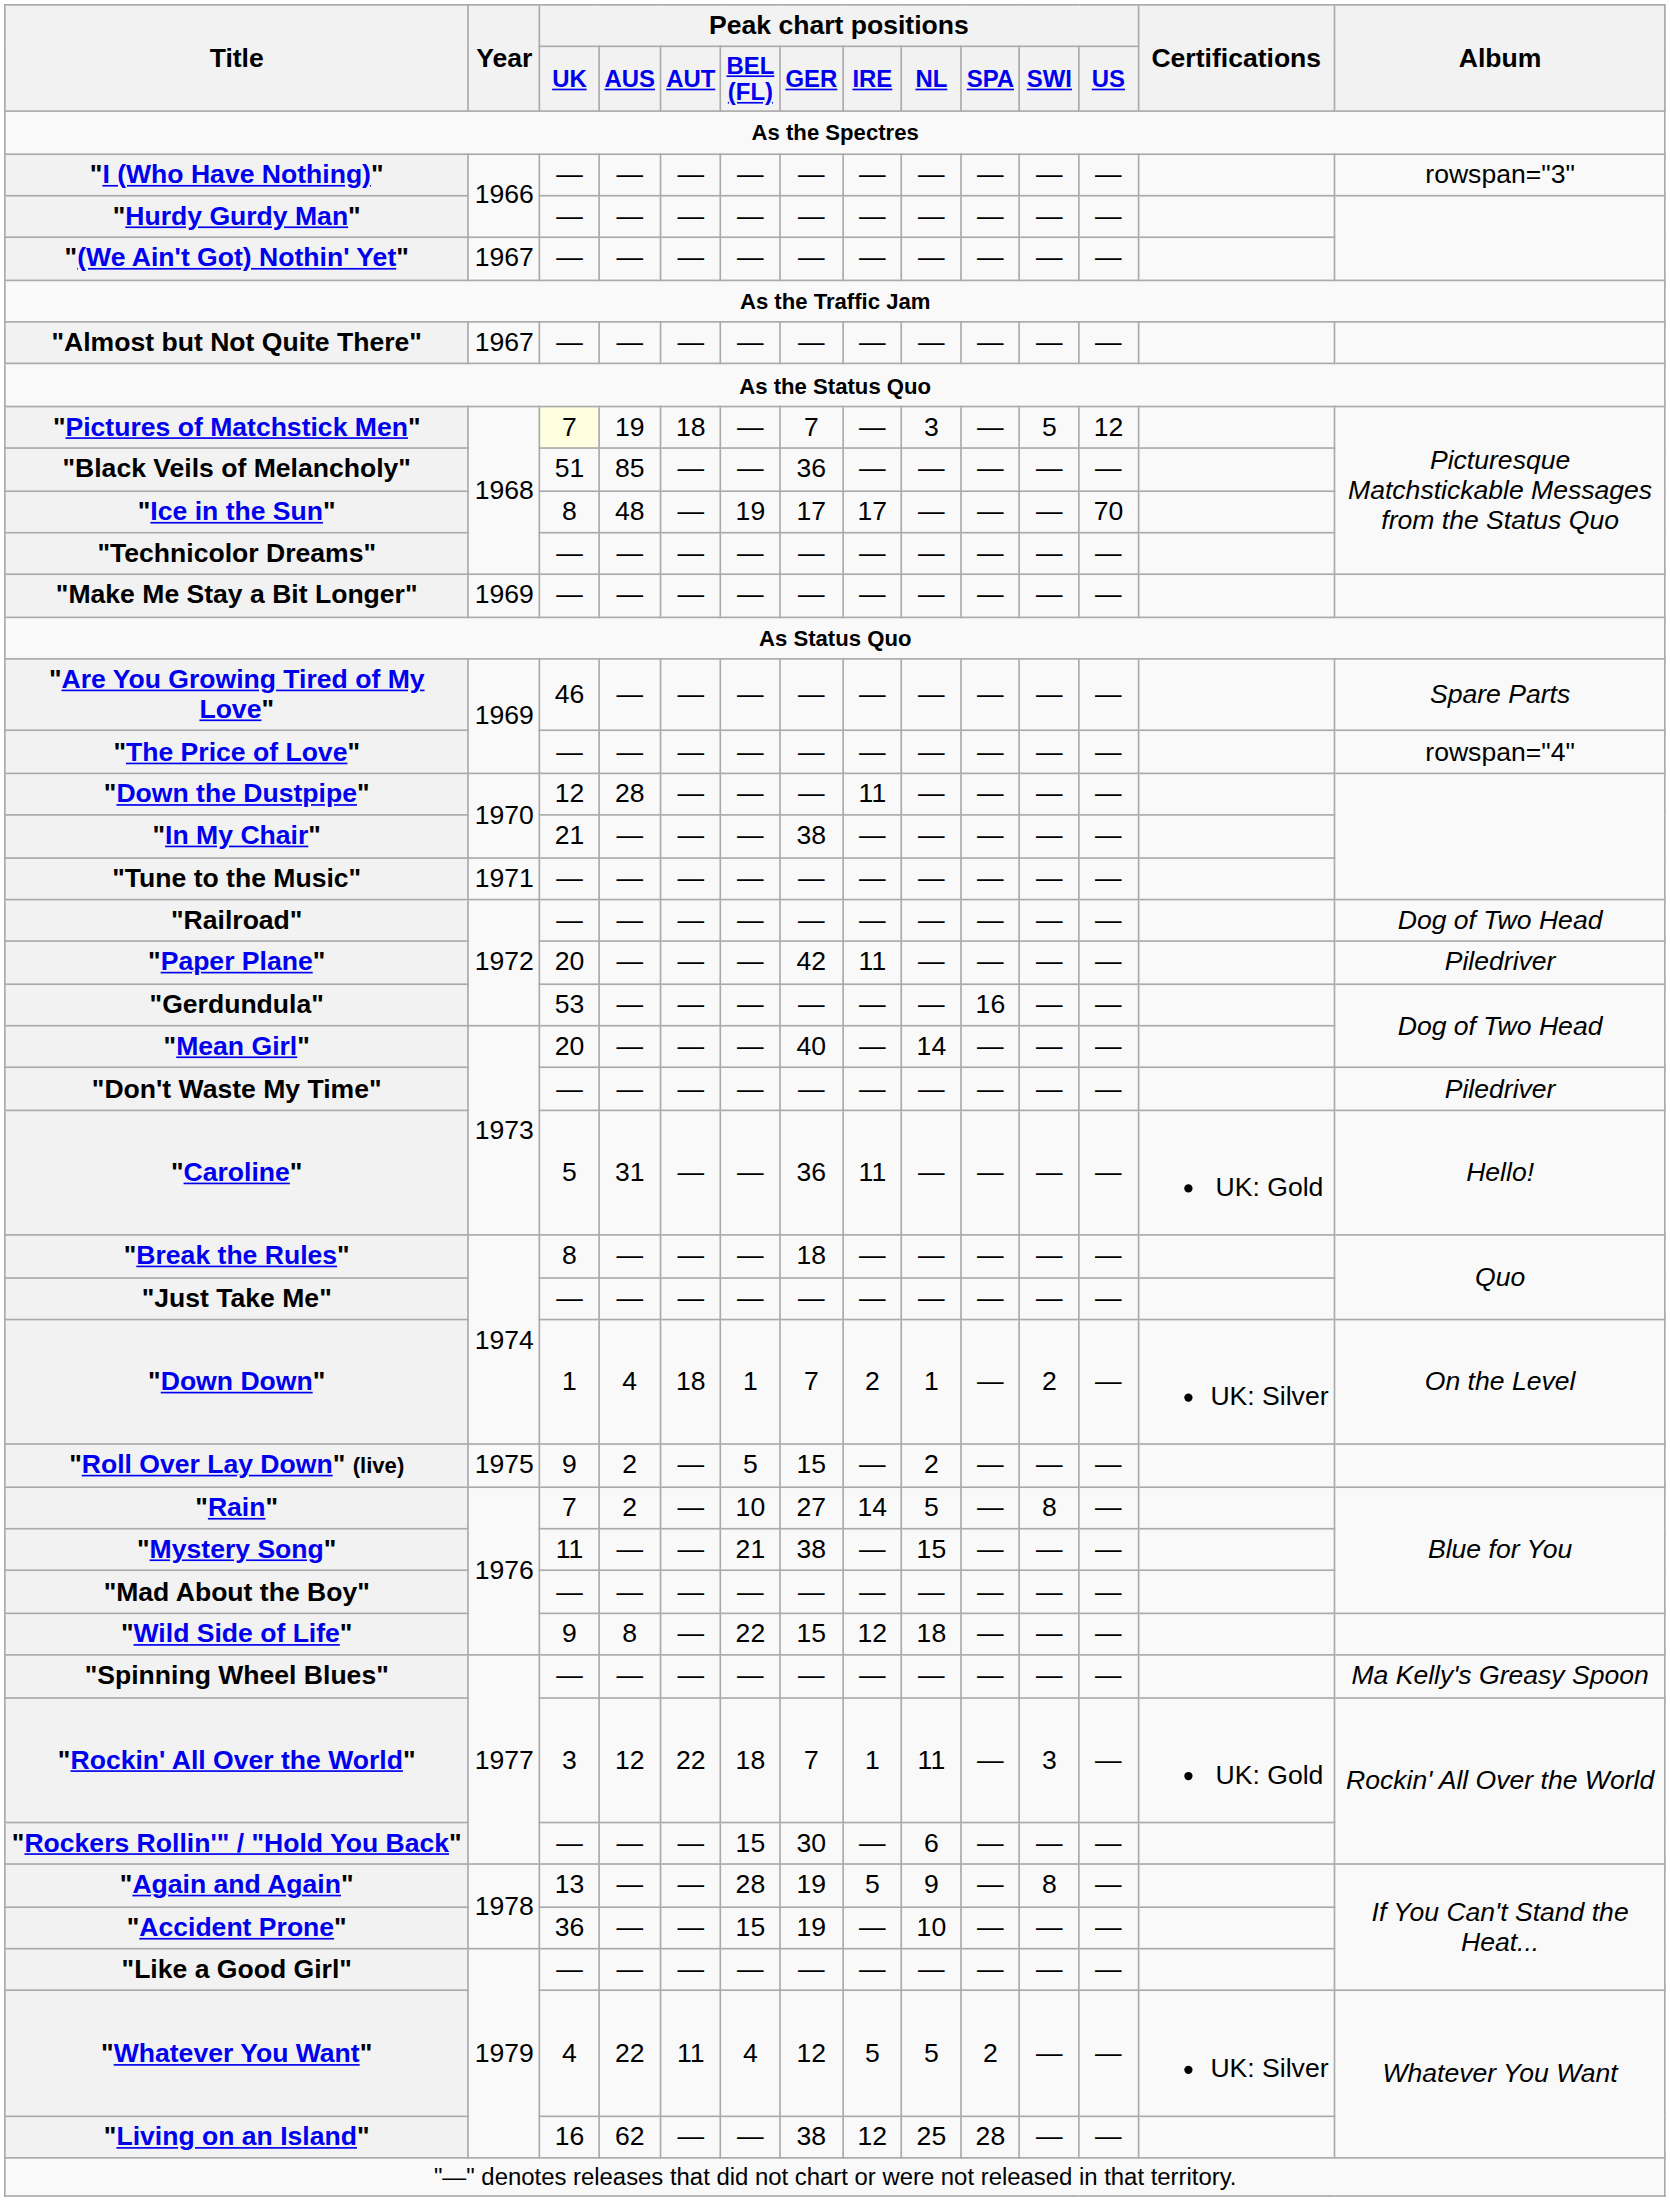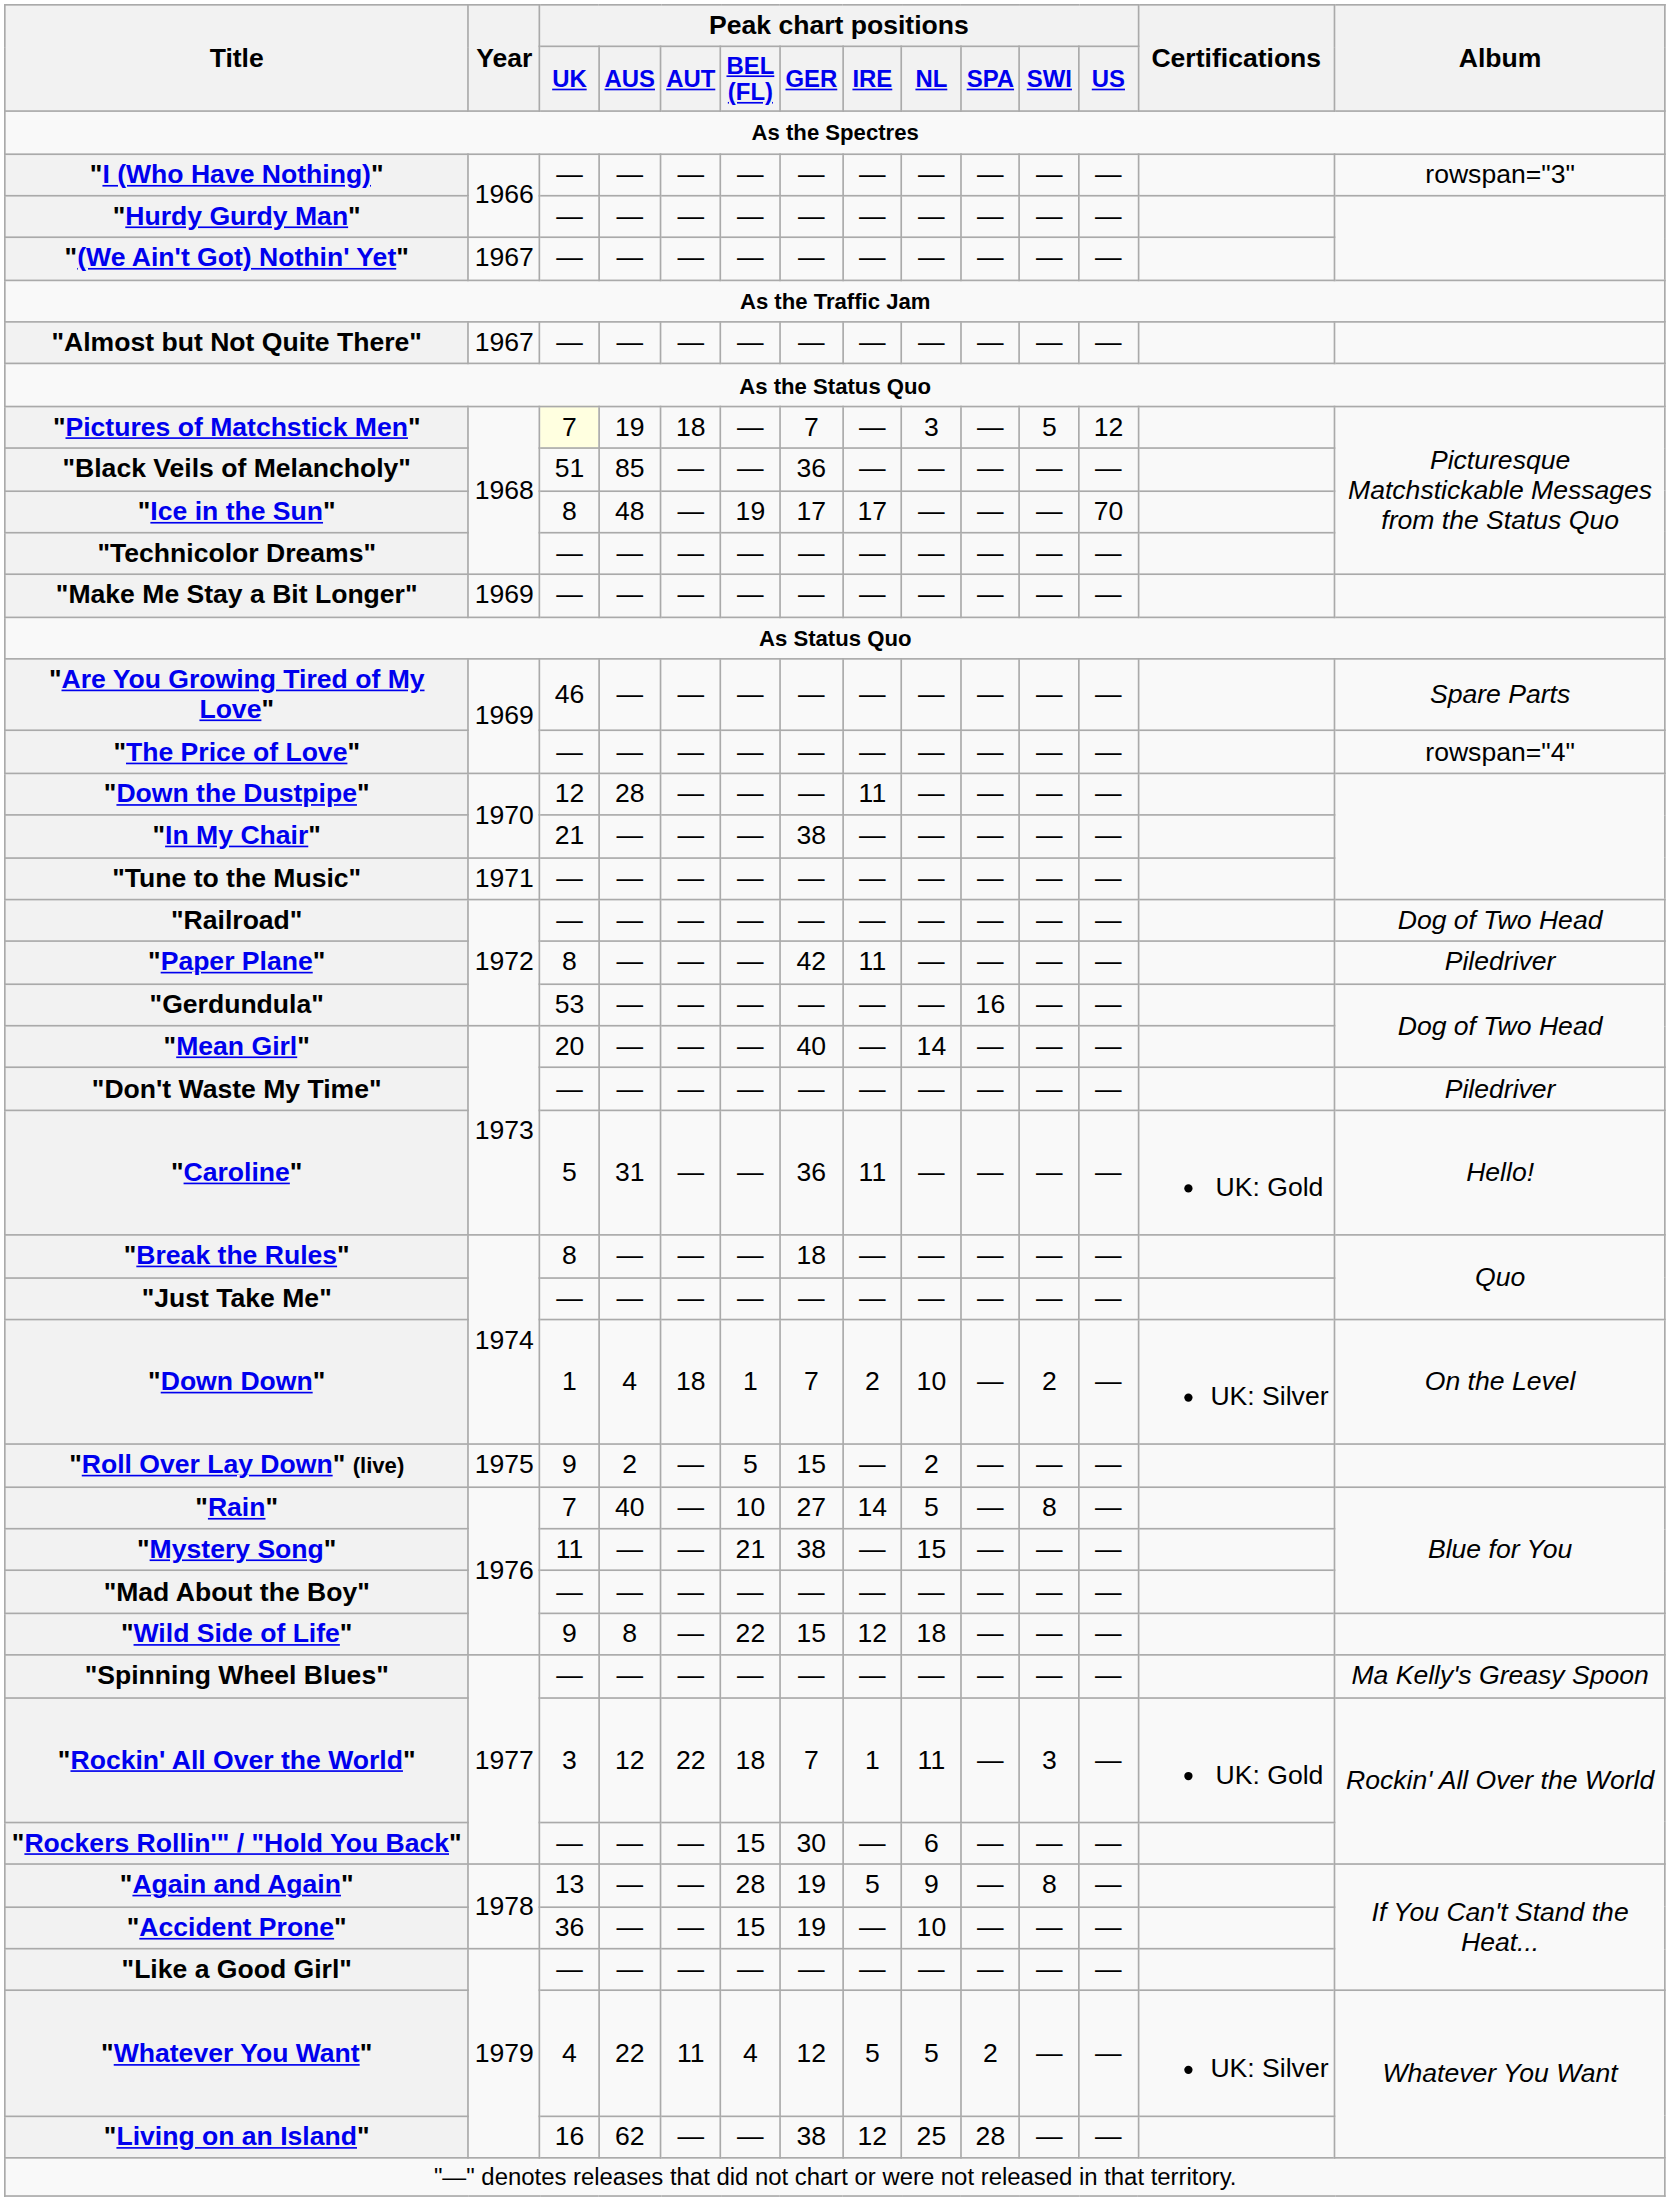(569, 962) 20 -> (569, 962) 8
(931, 1381) 1 -> (931, 1381) 10
(630, 1507) 2 -> (630, 1507) 40
